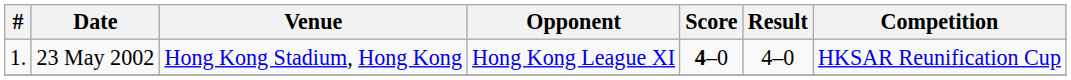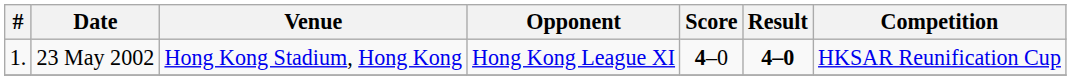(778, 57) normal -> (778, 57) bold
